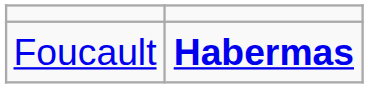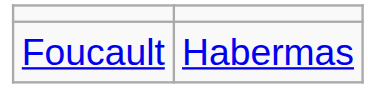(264, 51) bold -> (268, 51) normal
